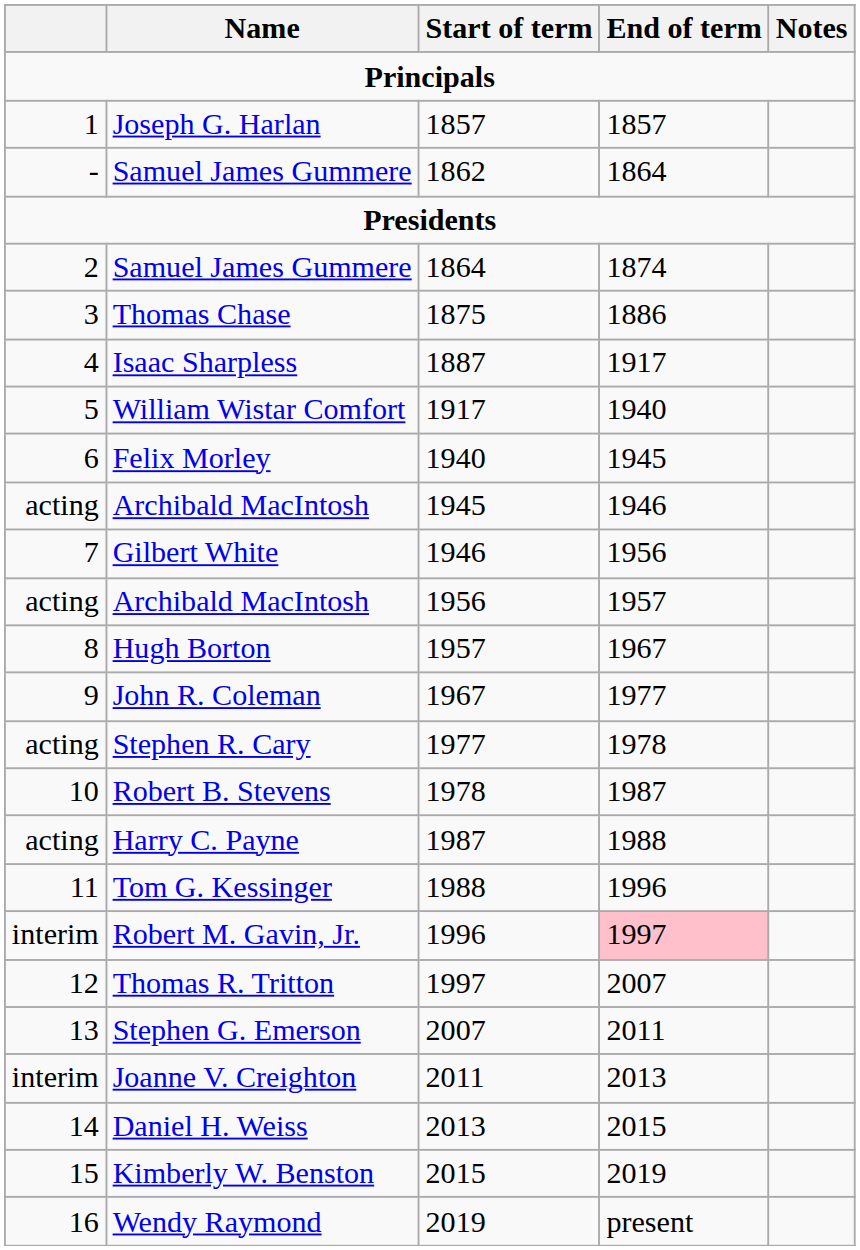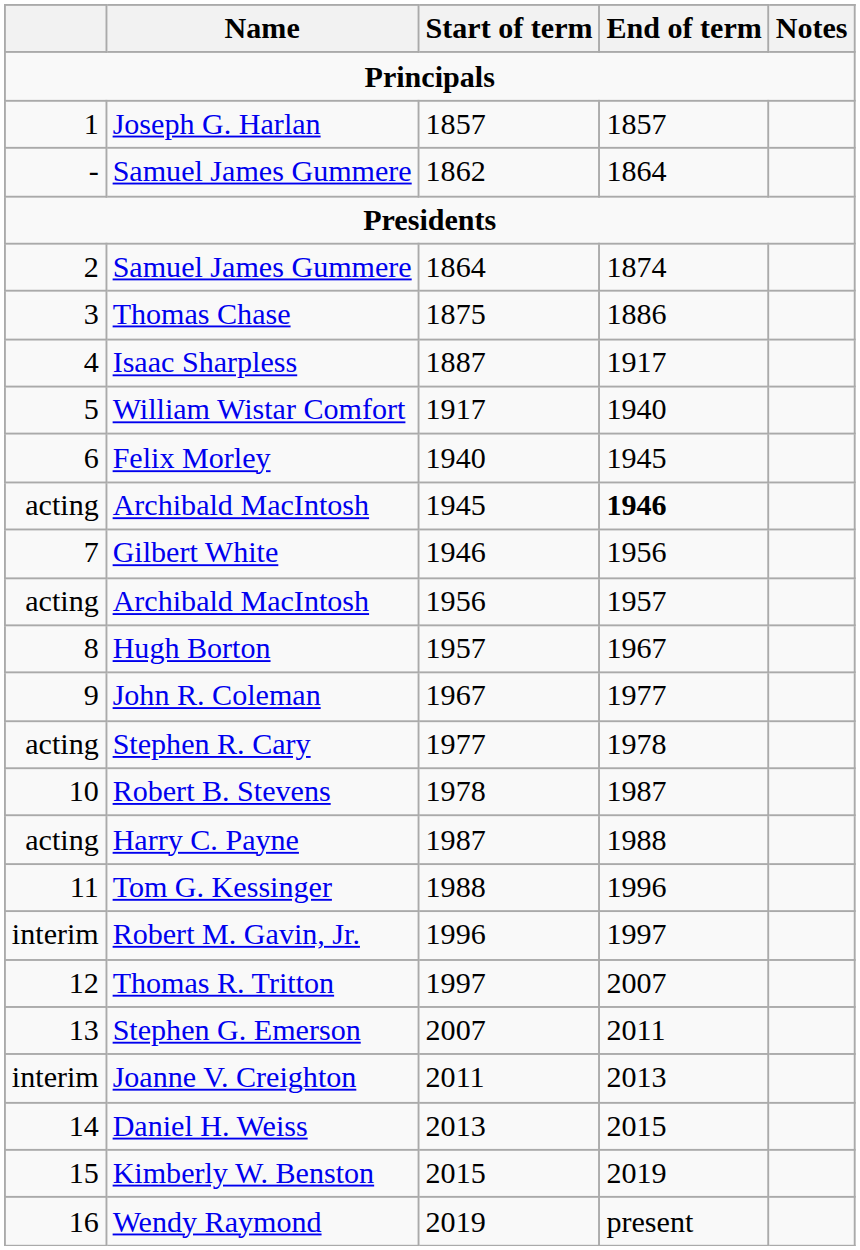(637, 505) normal -> (637, 505) bold
(637, 934) pink background -> (637, 934) no background
